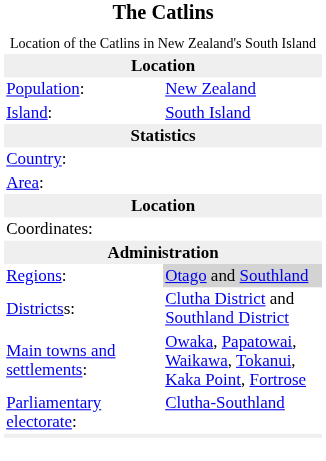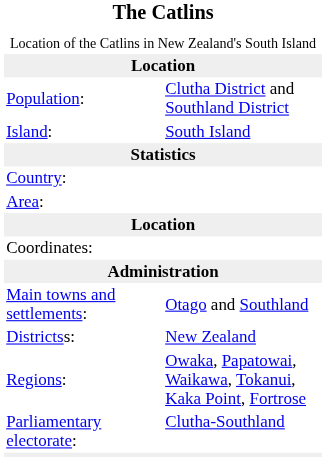(211, 89) New Zealand -> (230, 98) Clutha District and Southland District
(36, 275) Regions: -> (61, 304) Main towns and settlements:
(237, 275) lightgrey background -> (237, 304) no background
(230, 308) Clutha District and Southland District -> (211, 337) New Zealand
(61, 360) Main towns and settlements: -> (36, 379) Regions:
